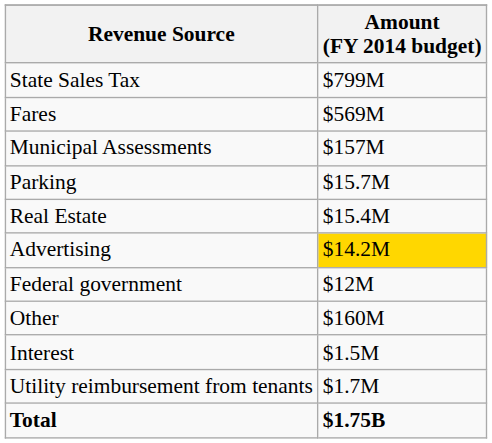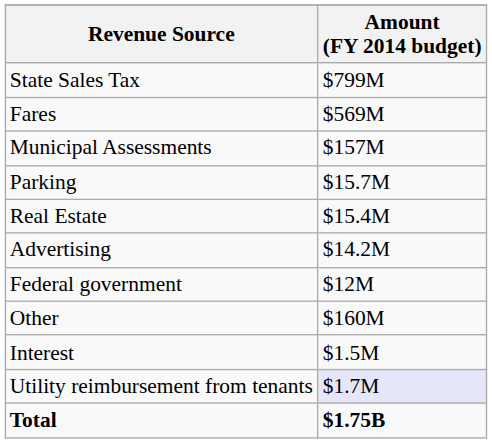(356, 250) gold background -> (356, 250) no background
(351, 386) no background -> (351, 386) lavender background
